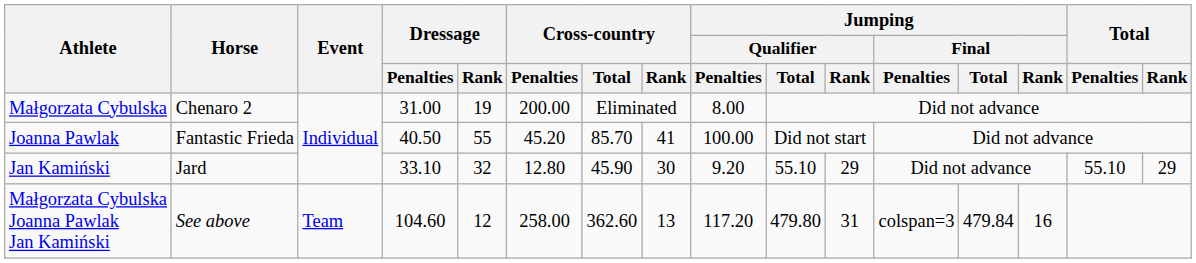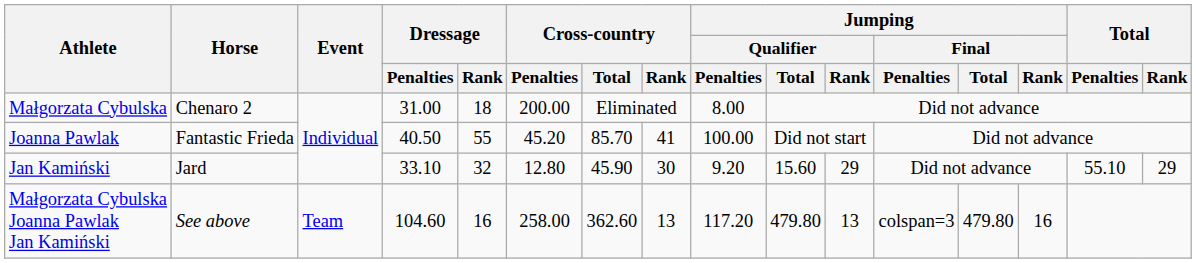(482, 108) 19 -> (482, 108) 18
(796, 168) 55.10 -> (796, 168) 15.60
(482, 220) 12 -> (482, 220) 16
(850, 220) 31 -> (850, 220) 13
(988, 220) 479.84 -> (988, 220) 479.80
